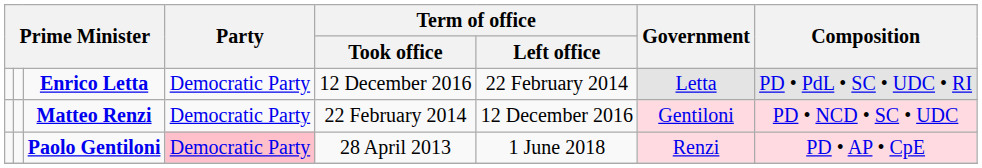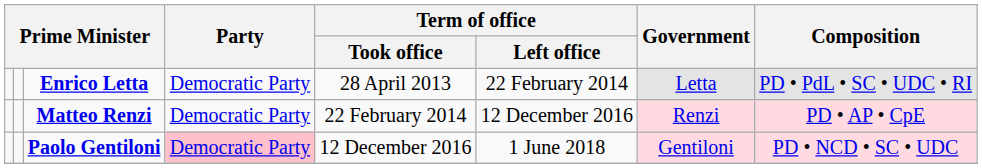(395, 83) 12 December 2016 -> (395, 83) 28 April 2013
(696, 115) Gentiloni -> (696, 115) Renzi
(866, 115) PD • NCD • SC • UDC -> (866, 115) PD • AP • CpE
(395, 147) 28 April 2013 -> (395, 147) 12 December 2016
(696, 147) Renzi -> (696, 147) Gentiloni
(866, 147) PD • AP • CpE -> (866, 147) PD • NCD • SC • UDC
